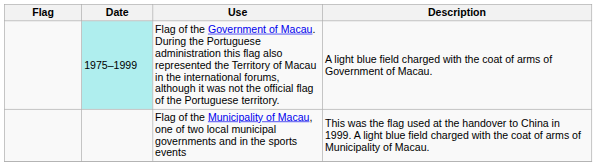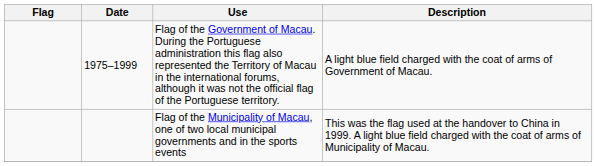(111, 65) paleturquoise background -> (111, 65) no background
